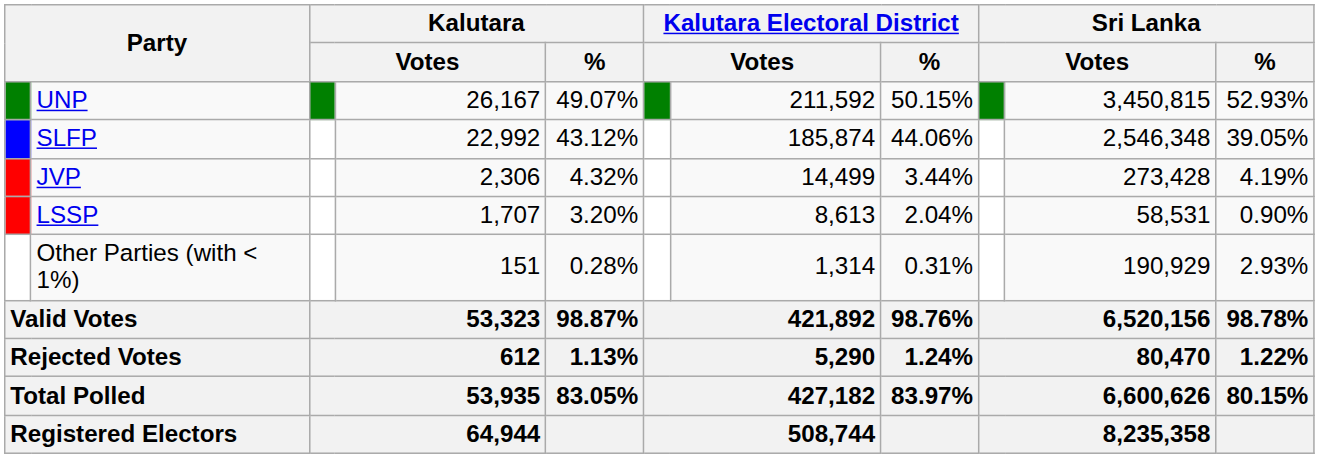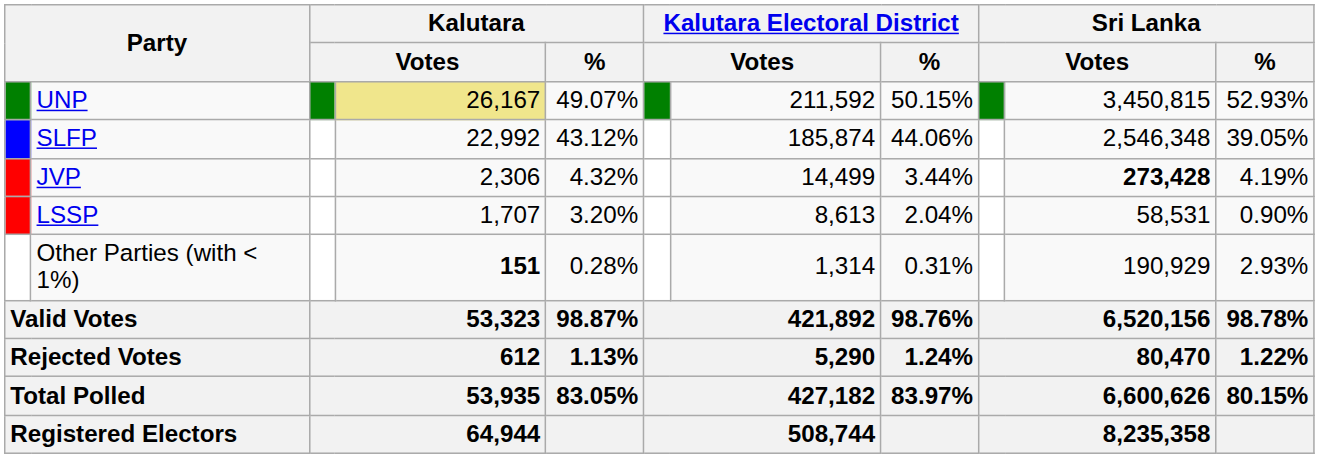(503, 100) no background -> (503, 100) khaki background
(1167, 176) normal -> (1167, 176) bold
(520, 267) normal -> (520, 267) bold
